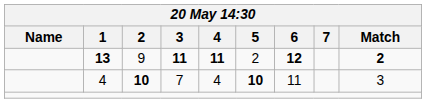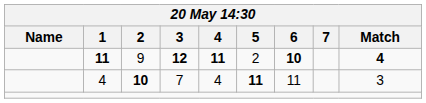(103, 59) 13 -> (102, 59) 11
(180, 59) 11 -> (180, 59) 12
(294, 59) 12 -> (294, 59) 10
(380, 59) 2 -> (380, 59) 4
(255, 80) 10 -> (256, 80) 11
